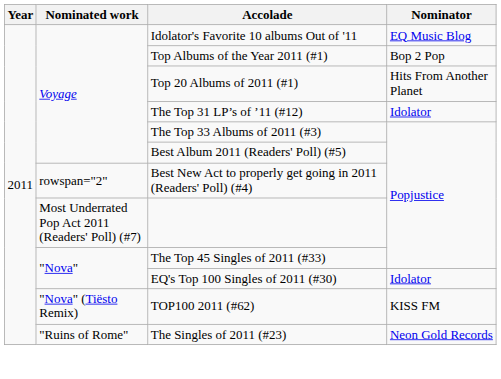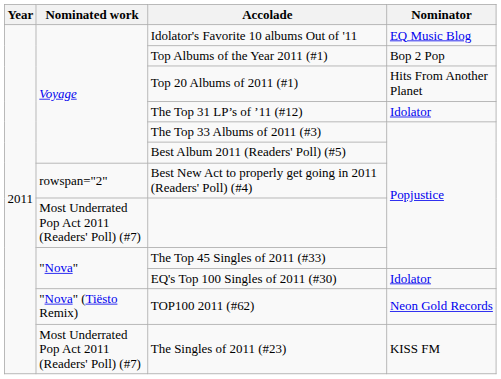(415, 306) KISS FM -> (441, 306) Neon Gold Records
(84, 334) "Ruins of Rome" -> (90, 348) Most Underrated Pop Act 2011 (Readers' Poll) (#7)
(441, 334) Neon Gold Records -> (415, 348) KISS FM
